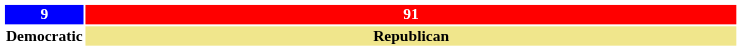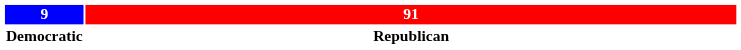(411, 35) khaki background -> (411, 35) no background
